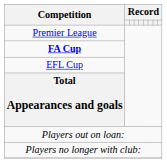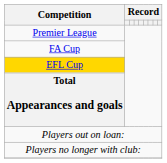(65, 49) bold -> (65, 49) normal
(65, 65) no background -> (65, 65) gold background
